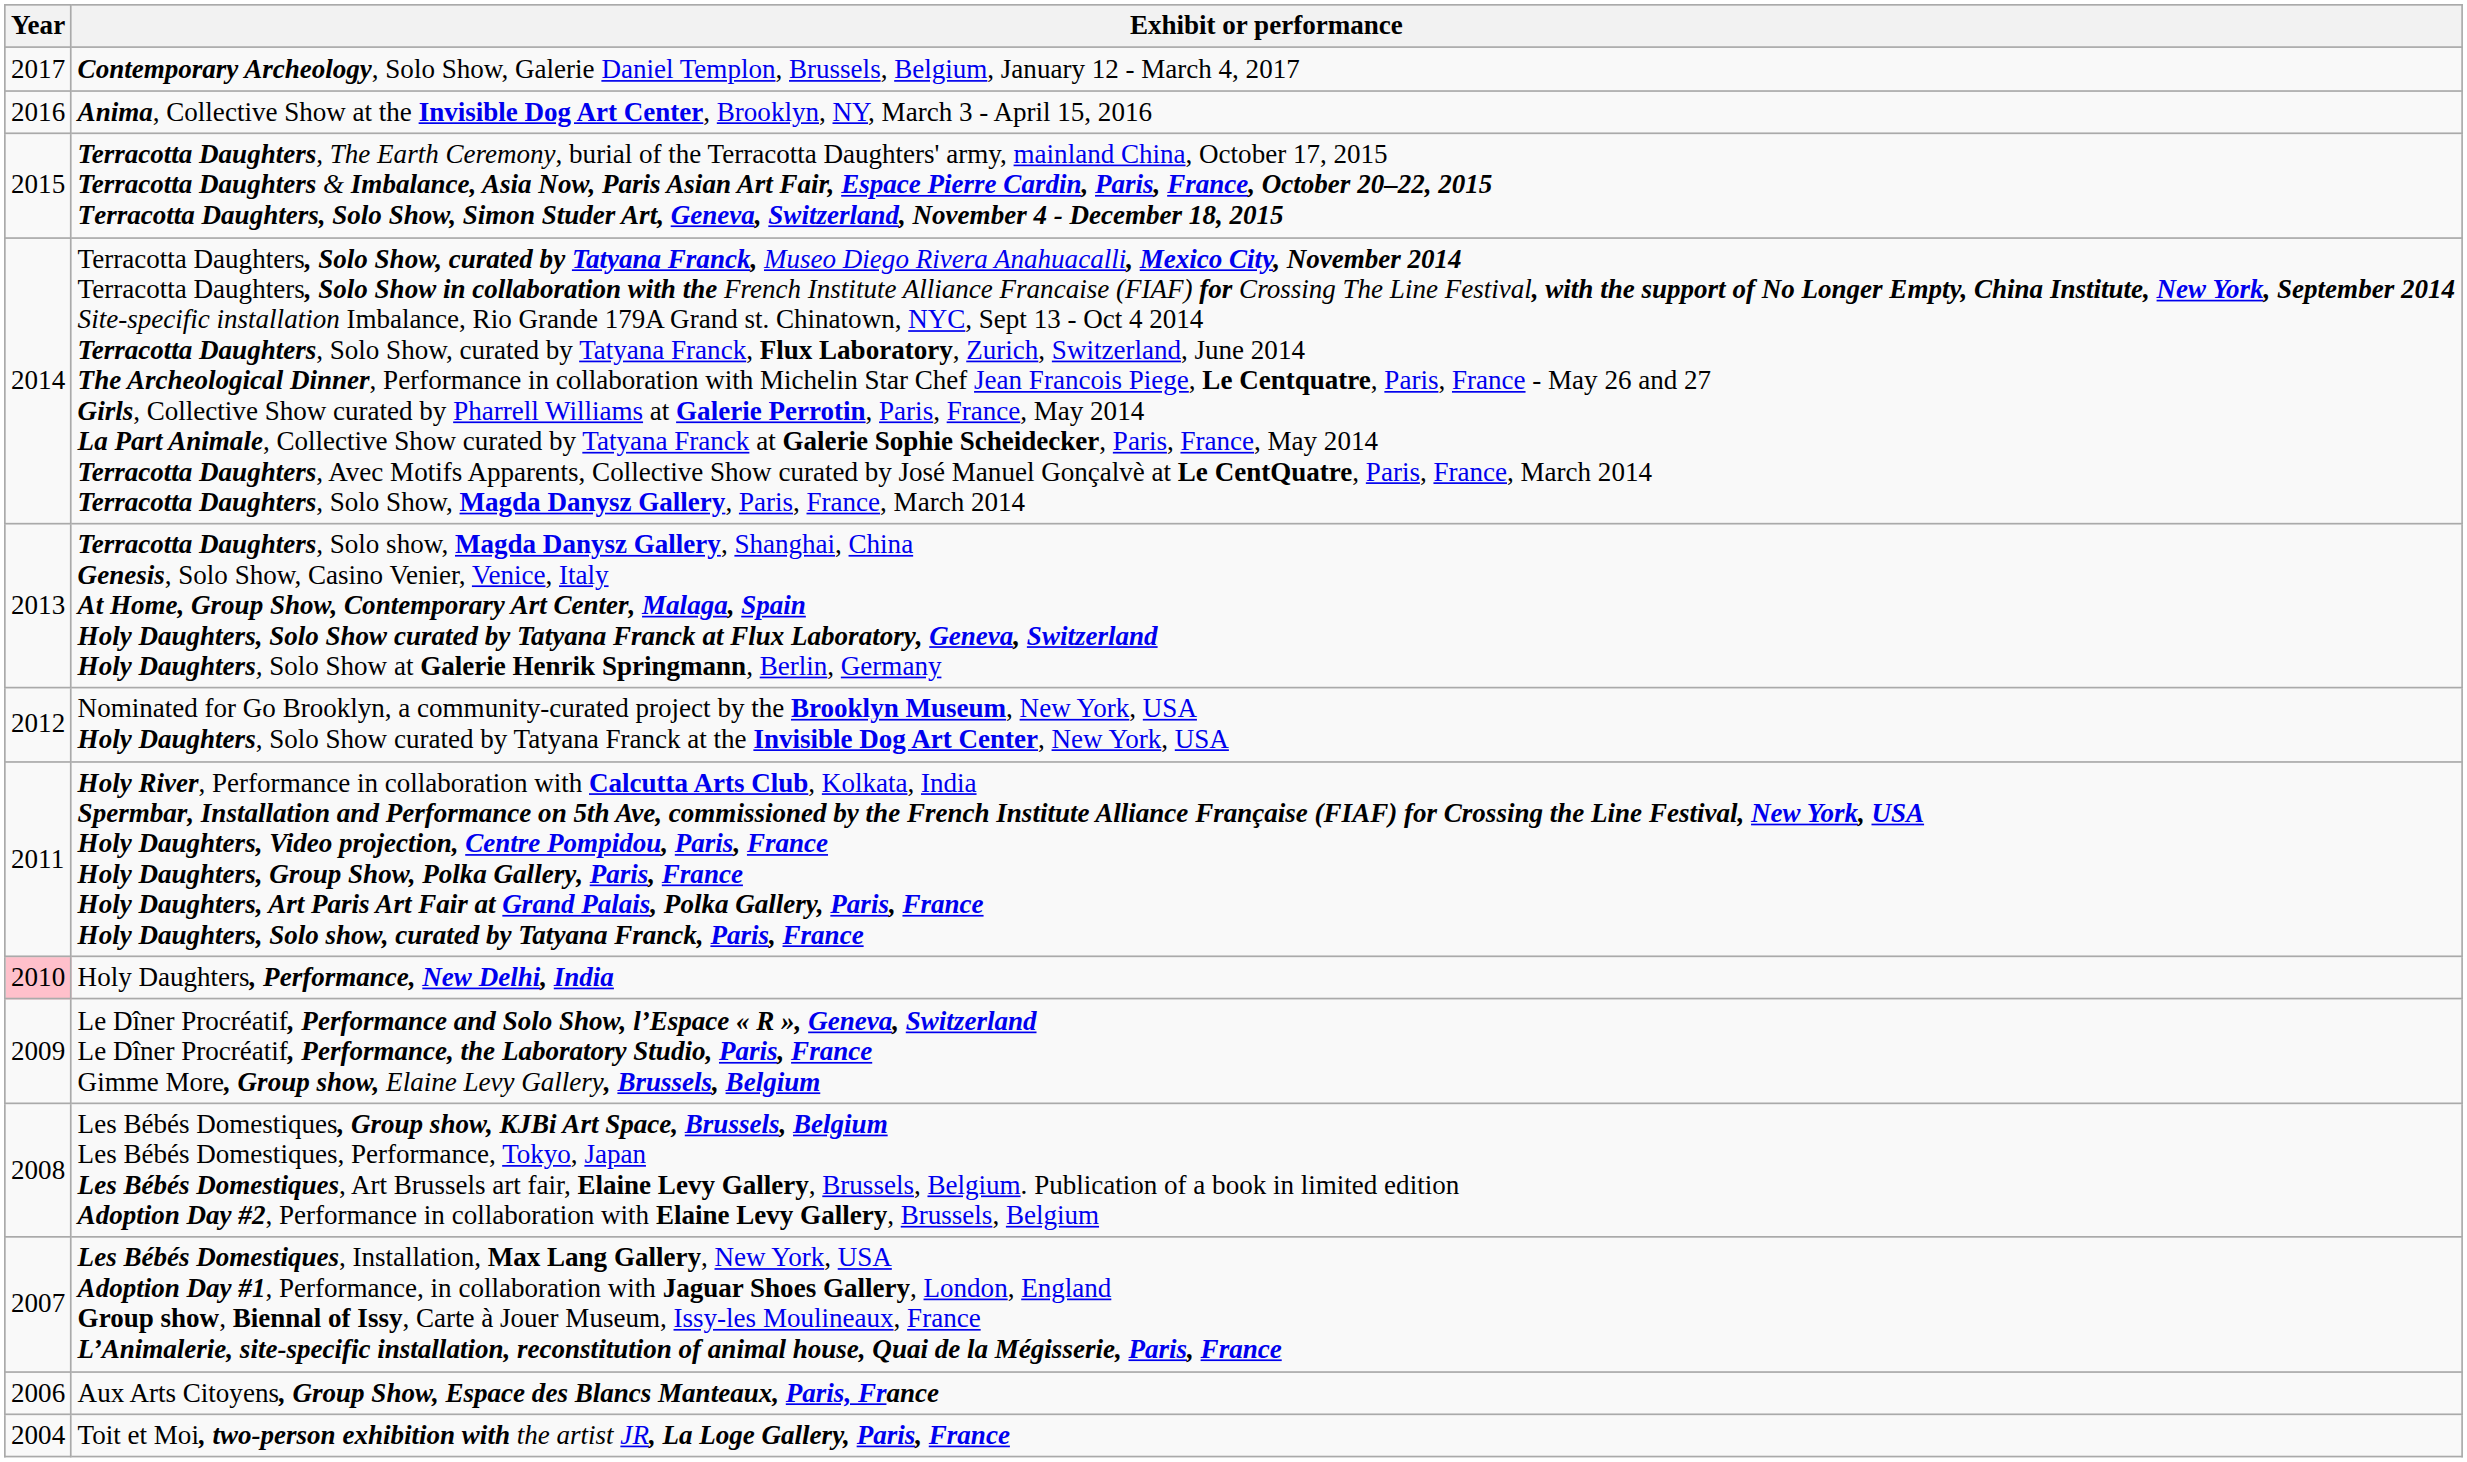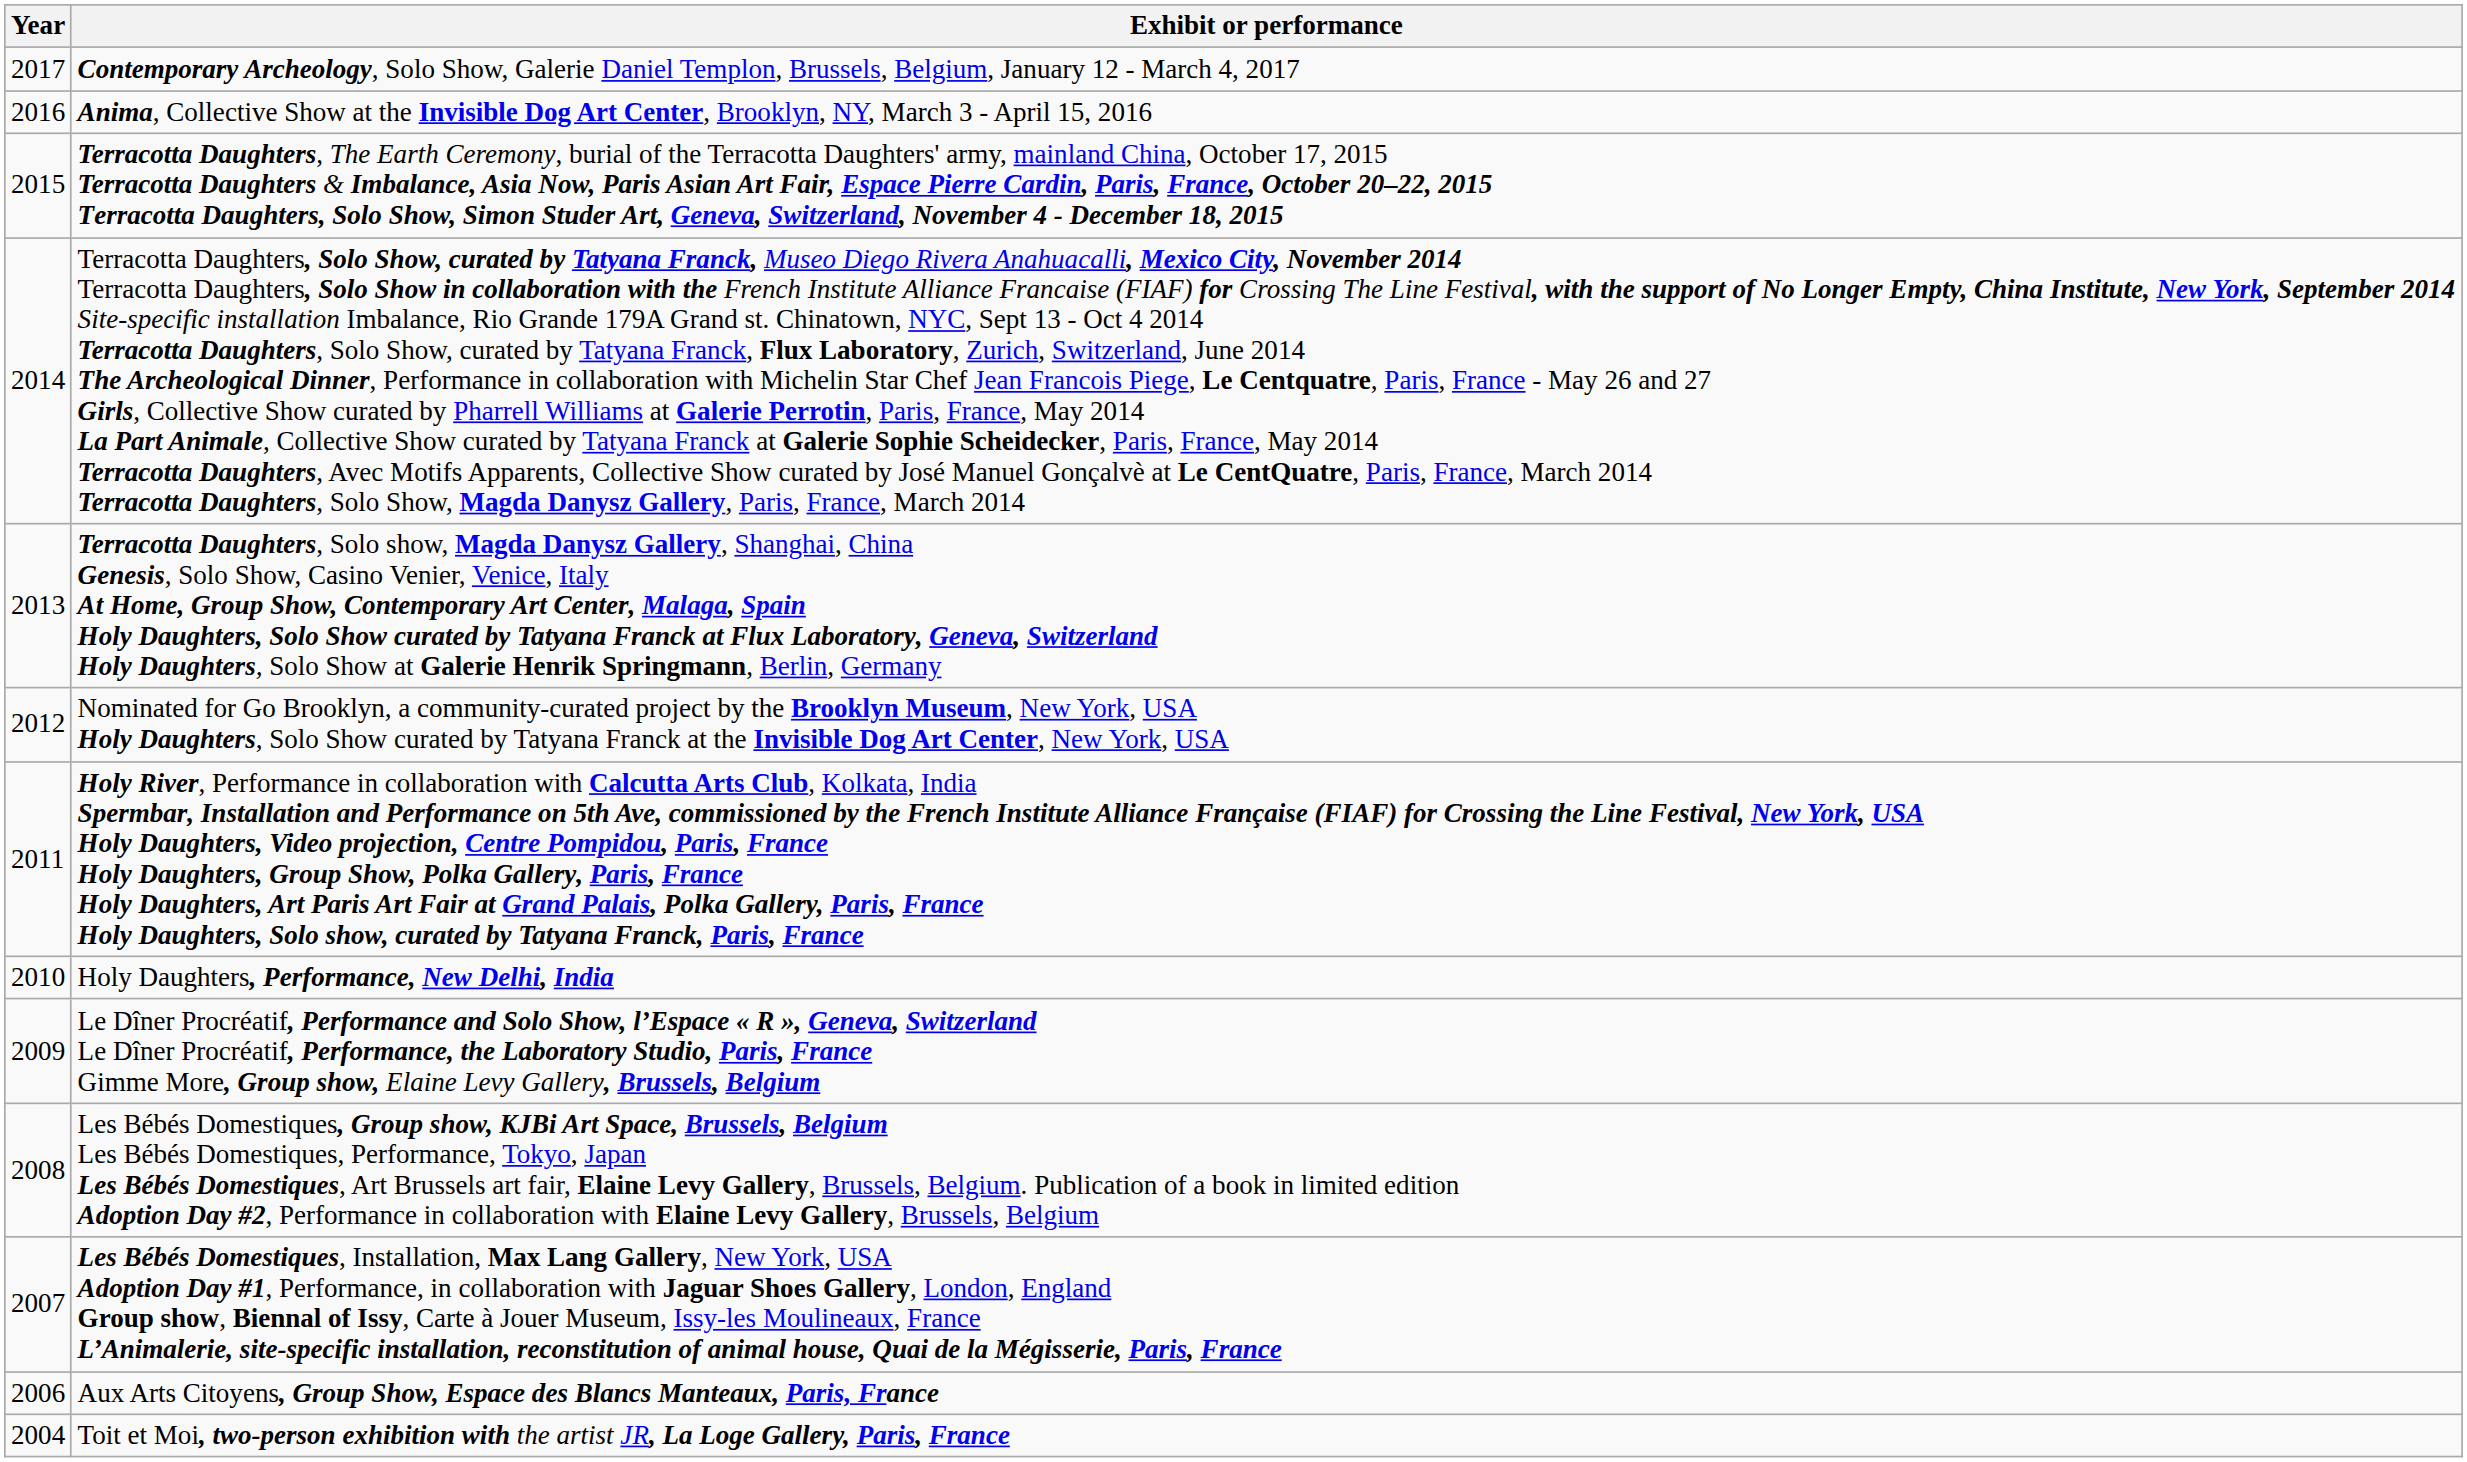(38, 977) pink background -> (38, 977) no background
